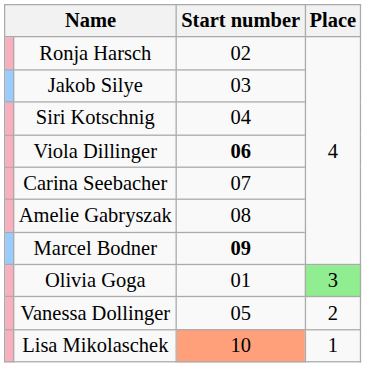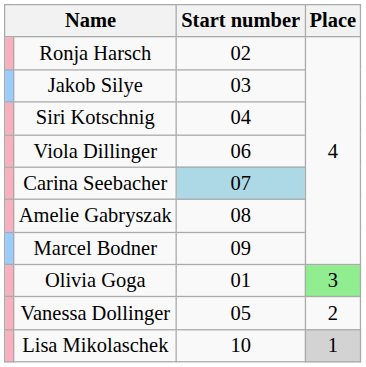(241, 150) bold -> (241, 150) normal
(241, 183) no background -> (241, 183) lightblue background
(241, 248) bold -> (241, 248) normal
(241, 345) lightsalmon background -> (241, 345) no background
(333, 345) no background -> (333, 345) lightgrey background
